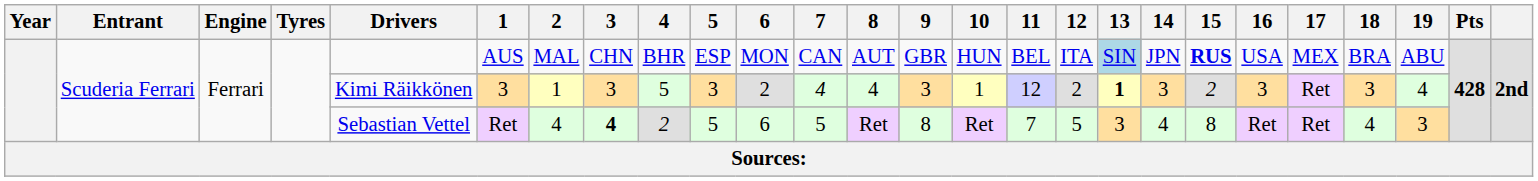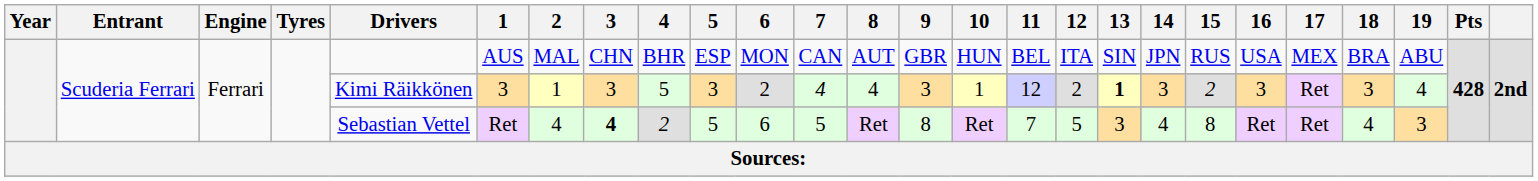(1119, 56) lightblue background -> (1119, 56) no background
(1211, 56) bold -> (1210, 56) normal
